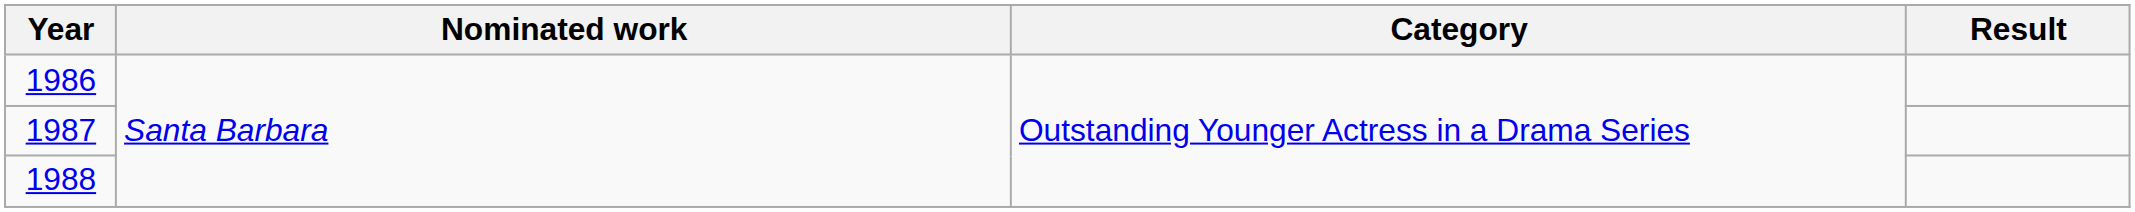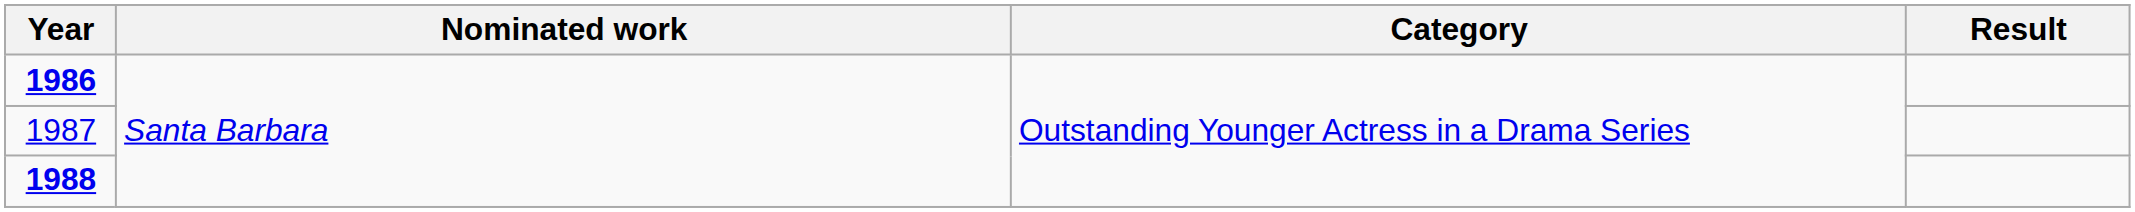(61, 79) normal -> (61, 79) bold
(61, 180) normal -> (61, 180) bold
